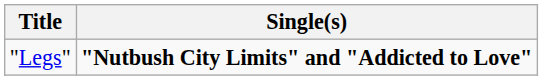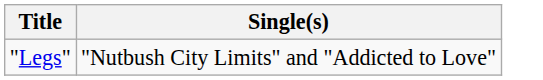(307, 57) bold -> (288, 57) normal
